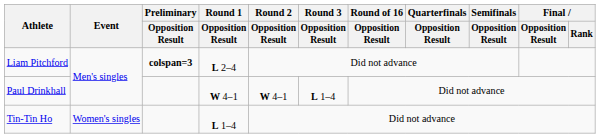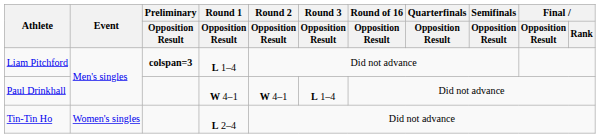(224, 68) L 2–4 -> (224, 68) L 1–4
(224, 125) L 1–4 -> (224, 125) L 2–4
